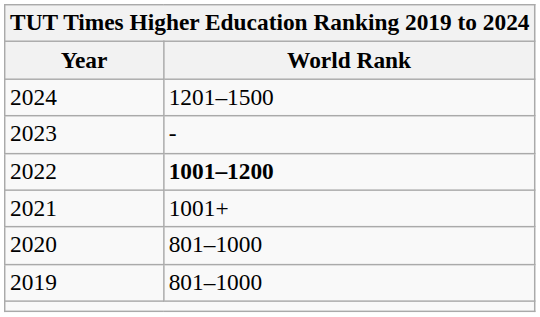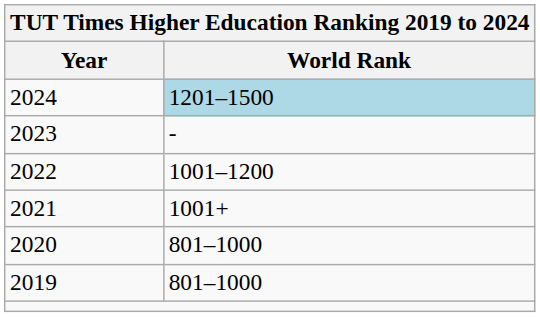(221, 97) no background -> (221, 97) lightblue background
(221, 171) bold -> (221, 171) normal
